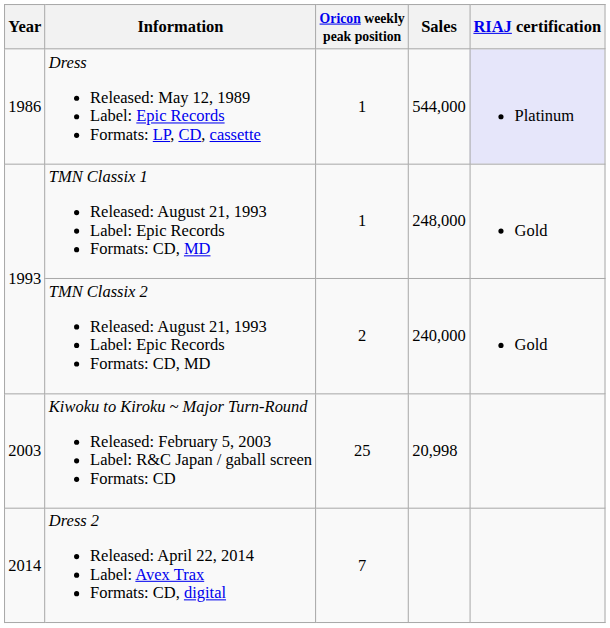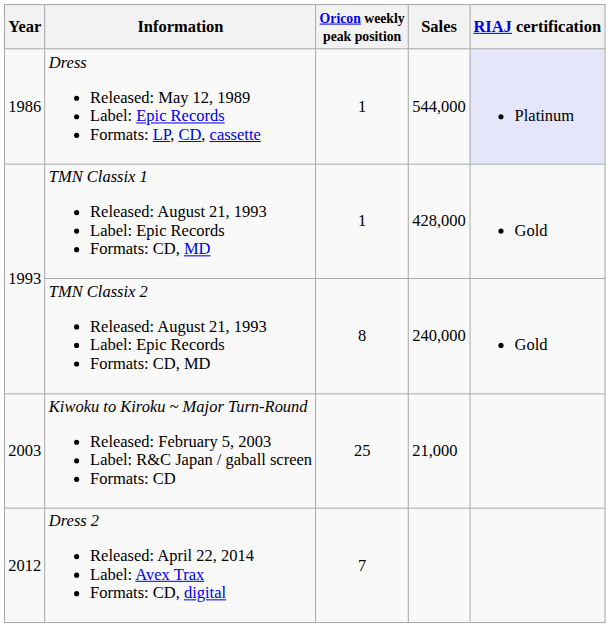(439, 221) 248,000 -> (439, 221) 428,000
(362, 335) 2 -> (362, 335) 8
(435, 450) 20,998 -> (435, 450) 21,000
(25, 565) 2014 -> (25, 565) 2012
